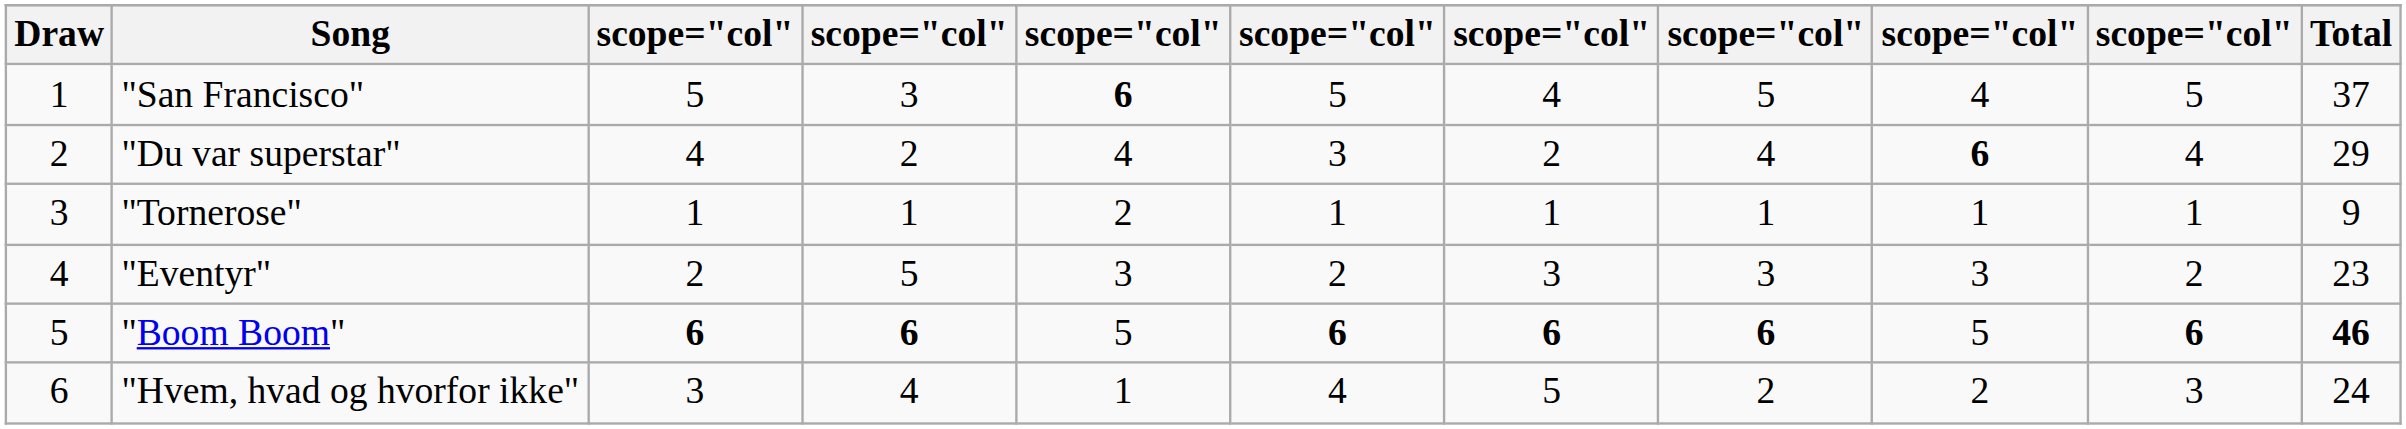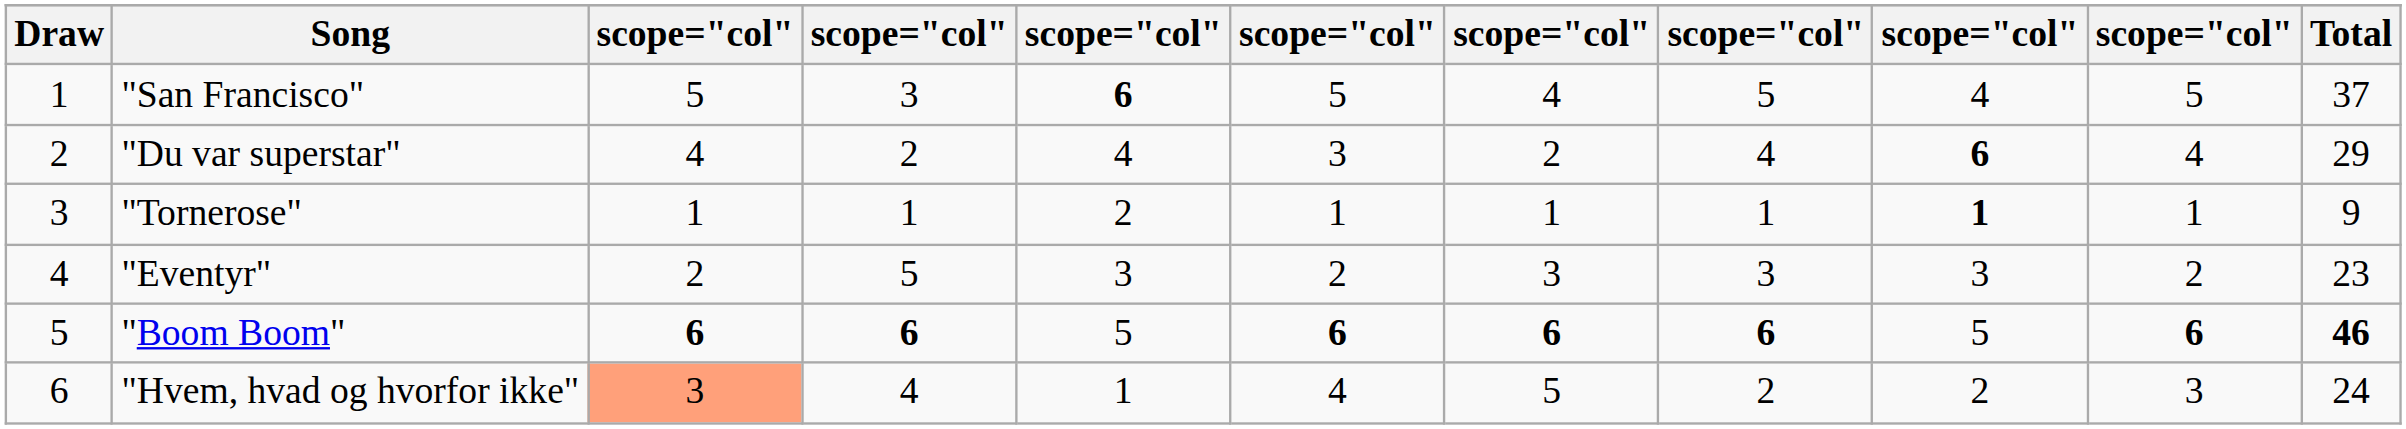(1980, 213) normal -> (1980, 213) bold
(695, 392) no background -> (695, 392) lightsalmon background
